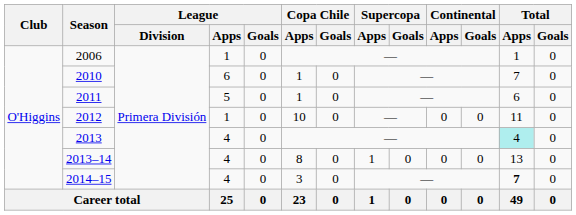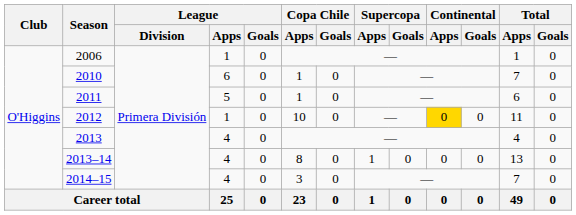(444, 117) no background -> (444, 117) gold background
(517, 138) paleturquoise background -> (517, 138) no background
(517, 179) bold -> (517, 179) normal
